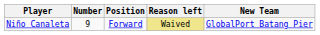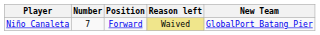(88, 24) 9 -> (88, 24) 7
